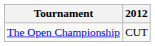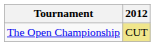(136, 32) no background -> (136, 32) khaki background
